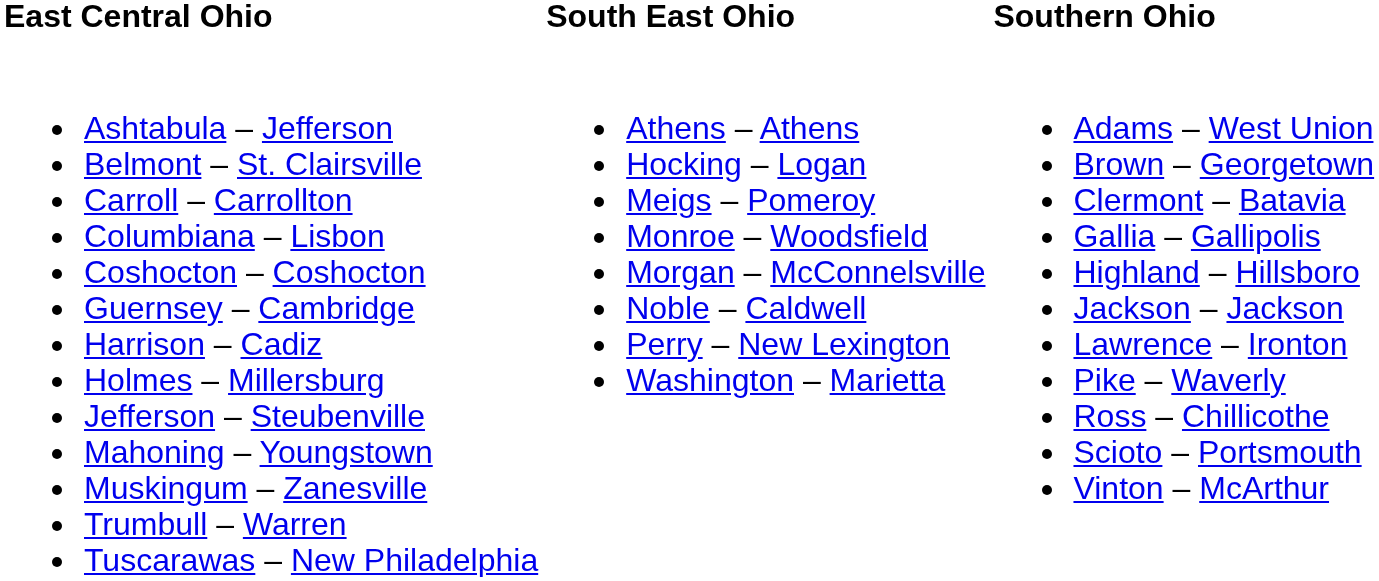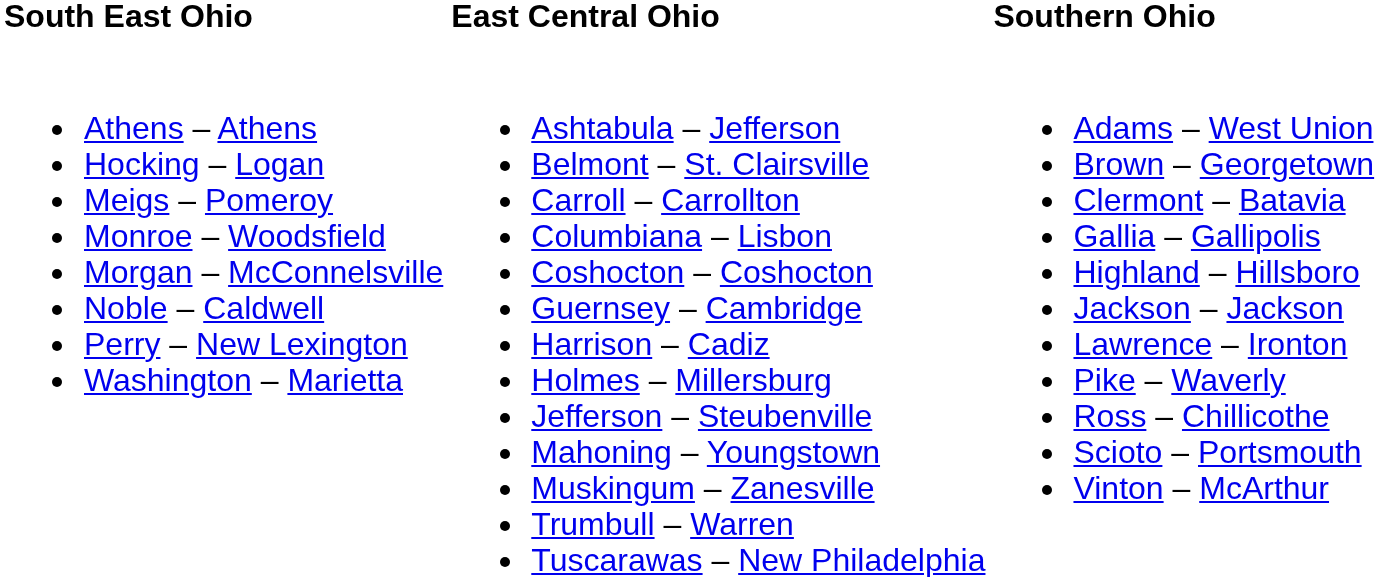columns swapped: (138, 16) <-> (671, 16)
